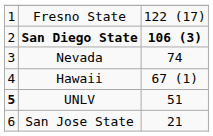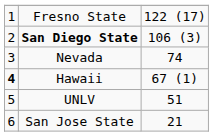(175, 37) bold -> (175, 37) normal
(11, 79) normal -> (11, 79) bold
(11, 100) bold -> (11, 100) normal
